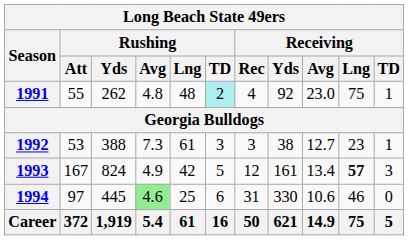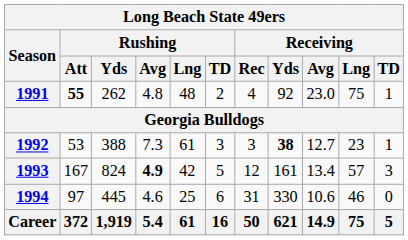(76, 94) normal -> (76, 94) bold
(220, 94) paleturquoise background -> (220, 94) no background
(286, 145) normal -> (286, 145) bold
(153, 171) normal -> (153, 171) bold
(356, 171) bold -> (356, 171) normal
(153, 196) lightgreen background -> (153, 196) no background
